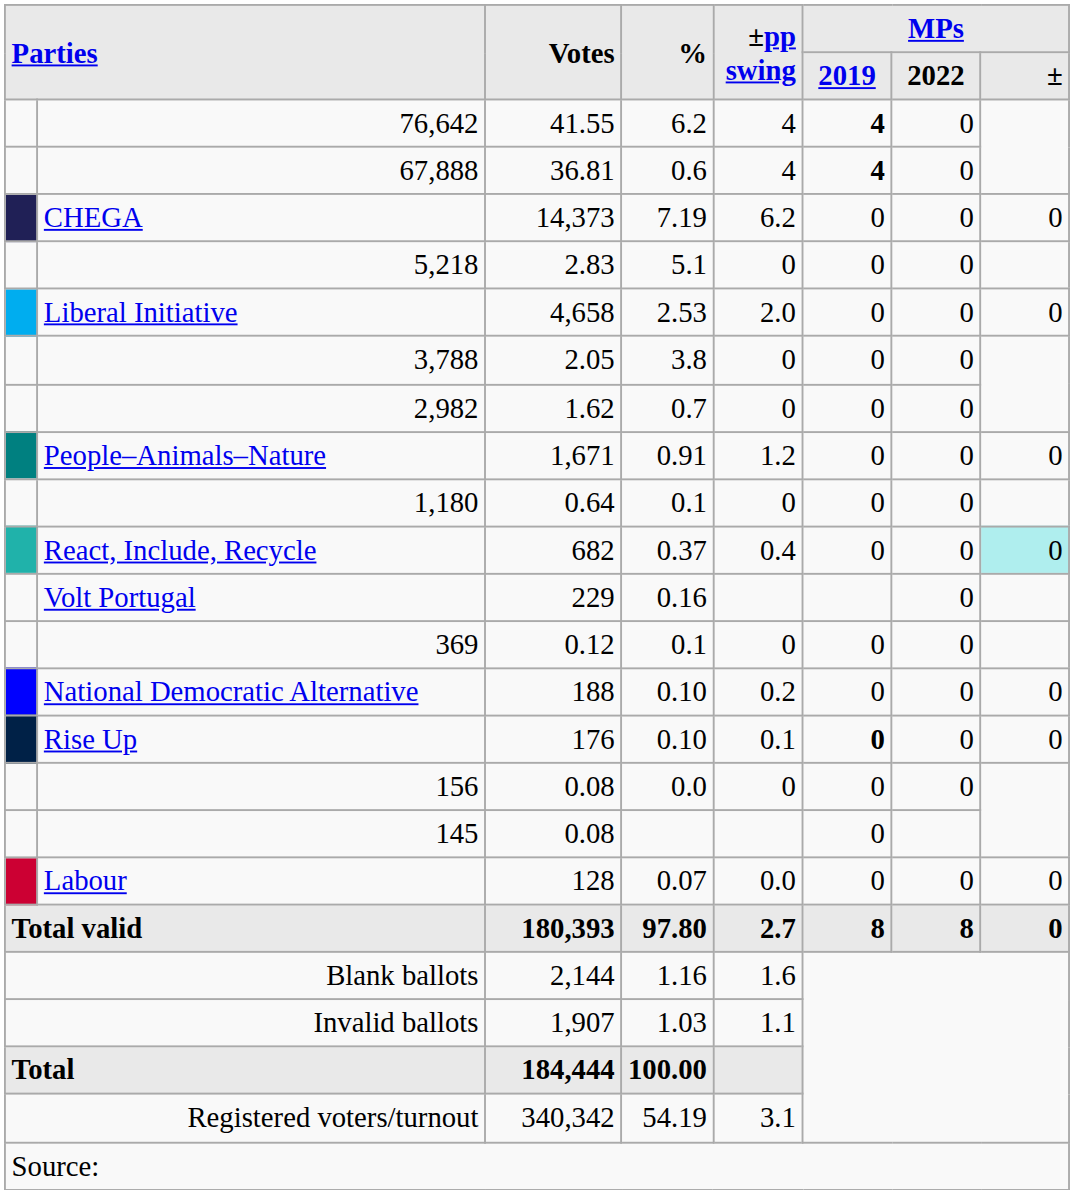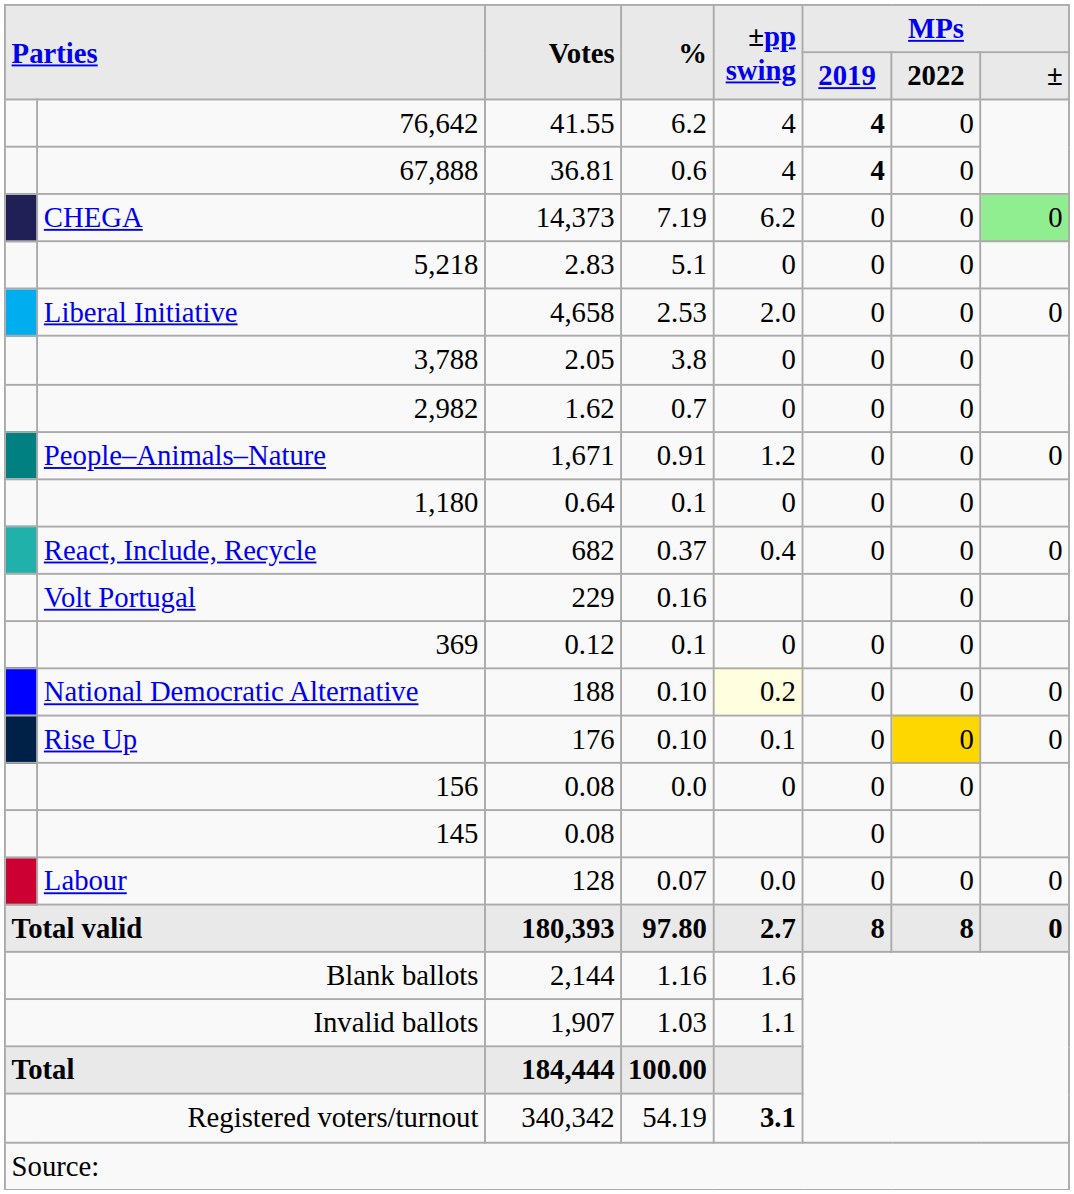(1056, 217) no background -> (1056, 217) lightgreen background
(1056, 549) paleturquoise background -> (1056, 549) no background
(778, 691) no background -> (778, 691) lightyellow background
(878, 738) bold -> (878, 738) normal
(967, 738) no background -> (967, 738) gold background
(778, 1117) normal -> (778, 1117) bold
